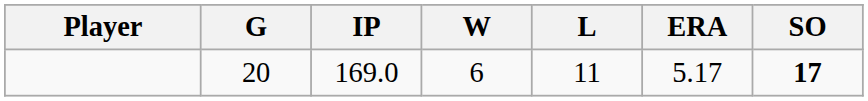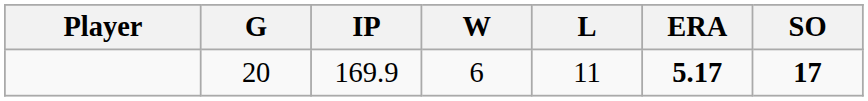(366, 72) 169.0 -> (366, 72) 169.9
(697, 72) normal -> (697, 72) bold
